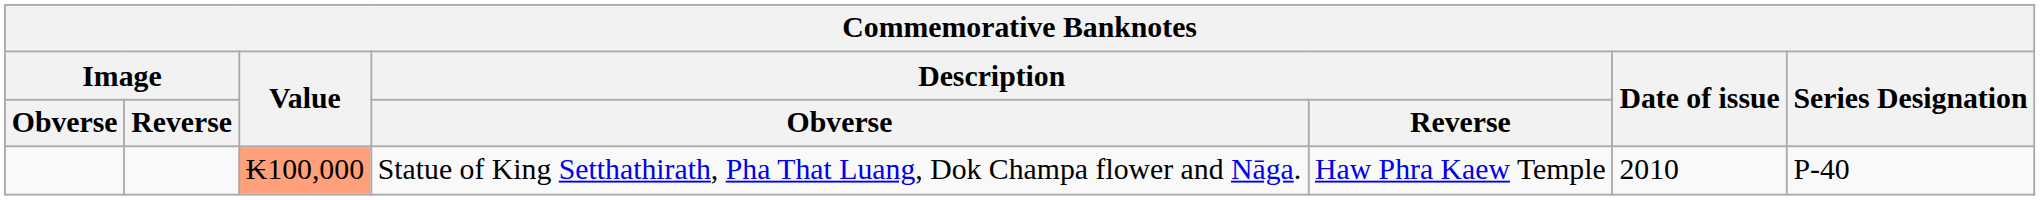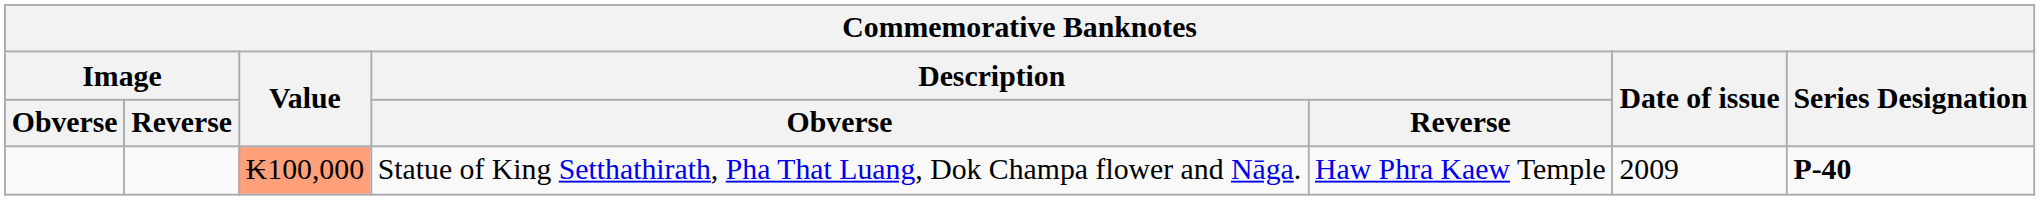(1649, 169) 2010 -> (1649, 169) 2009
(1822, 169) normal -> (1822, 169) bold
